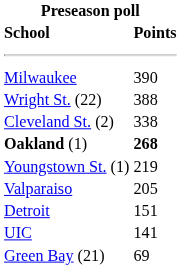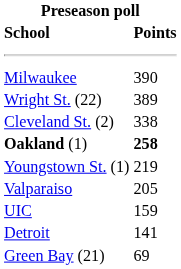(146, 99) 388 -> (146, 99) 389
(146, 144) 268 -> (146, 144) 258
(27, 211) Detroit -> (18, 211) UIC
(146, 211) 151 -> (146, 211) 159
(18, 233) UIC -> (27, 233) Detroit
